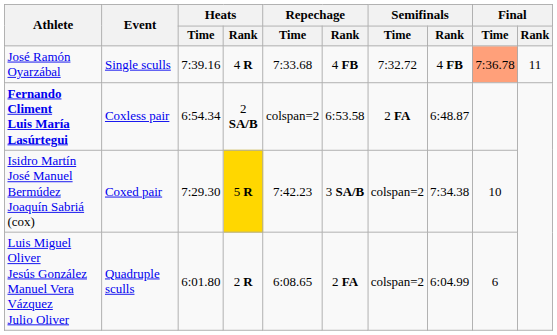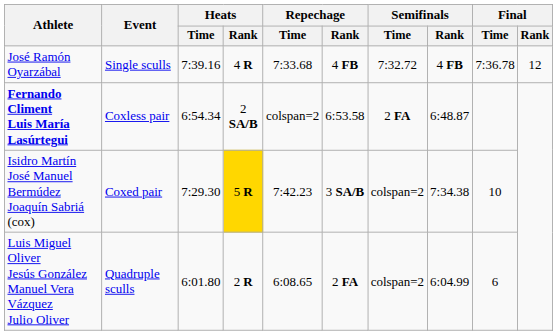(495, 64) lightsalmon background -> (495, 64) no background
(535, 64) 11 -> (535, 64) 12
